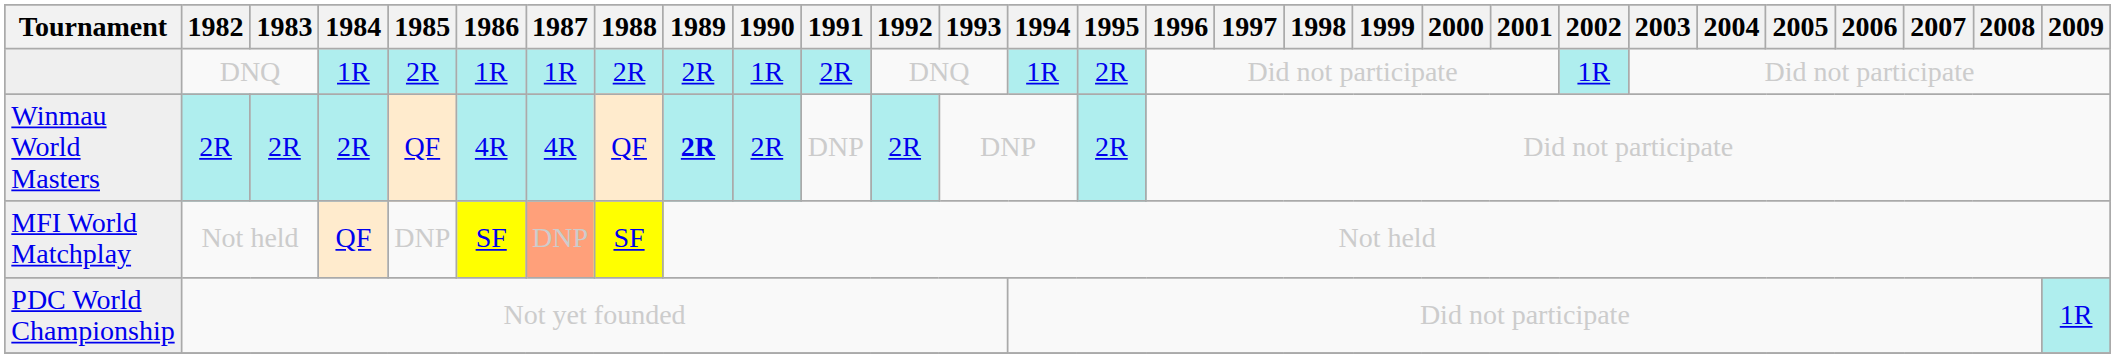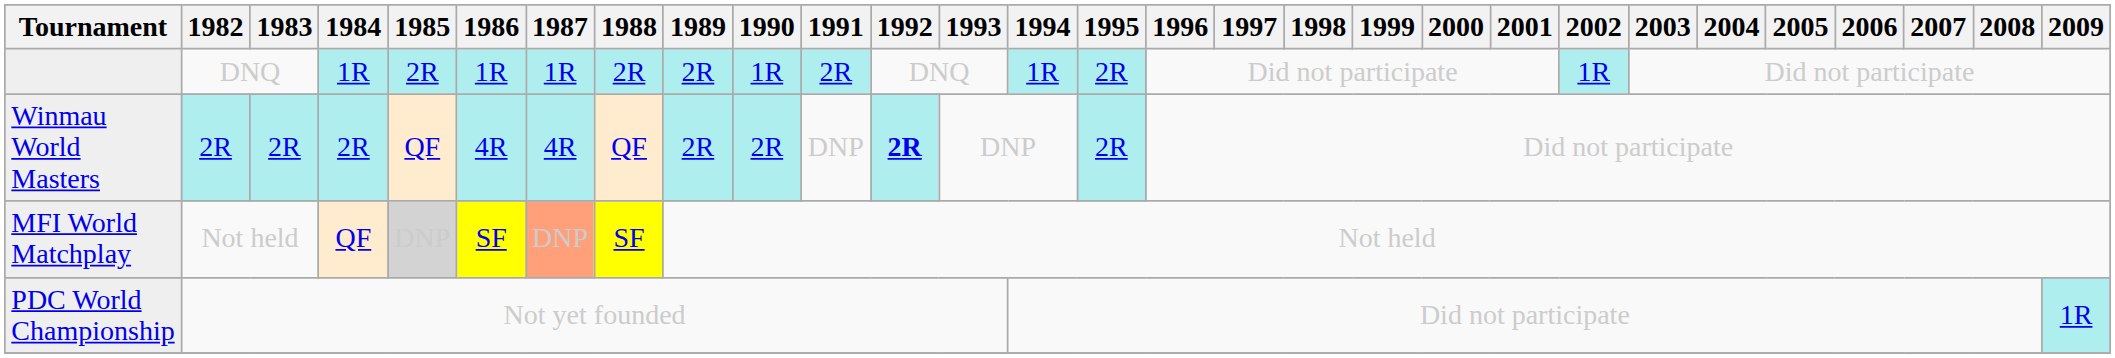(698, 147) bold -> (698, 147) normal
(905, 147) normal -> (905, 147) bold
(422, 238) no background -> (422, 238) lightgrey background
